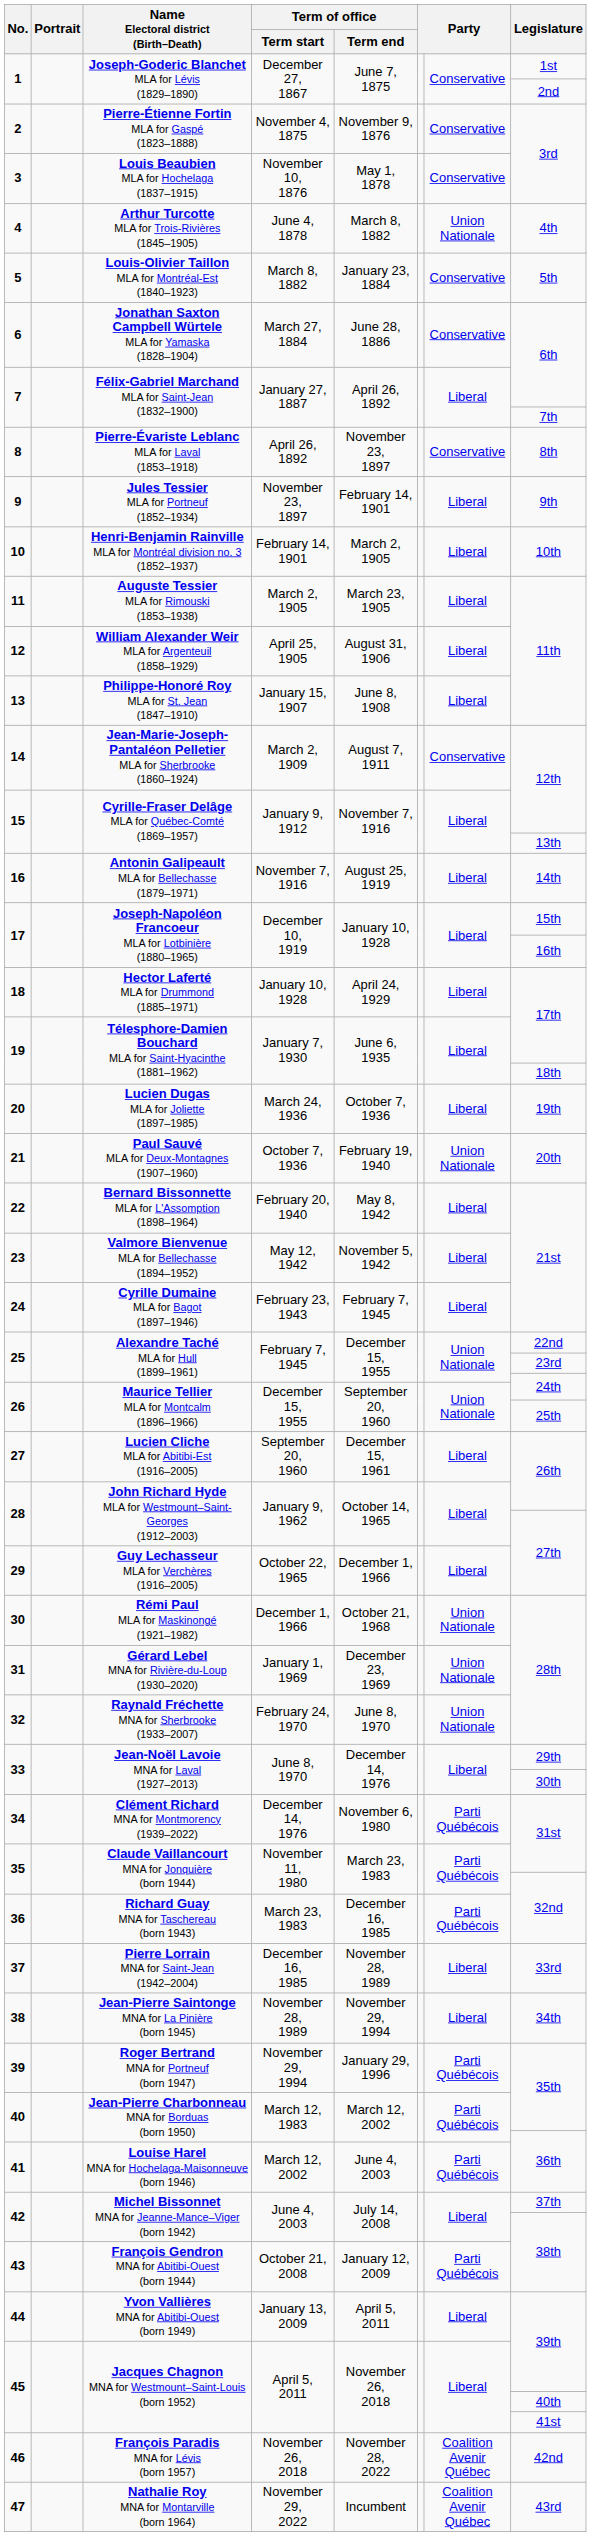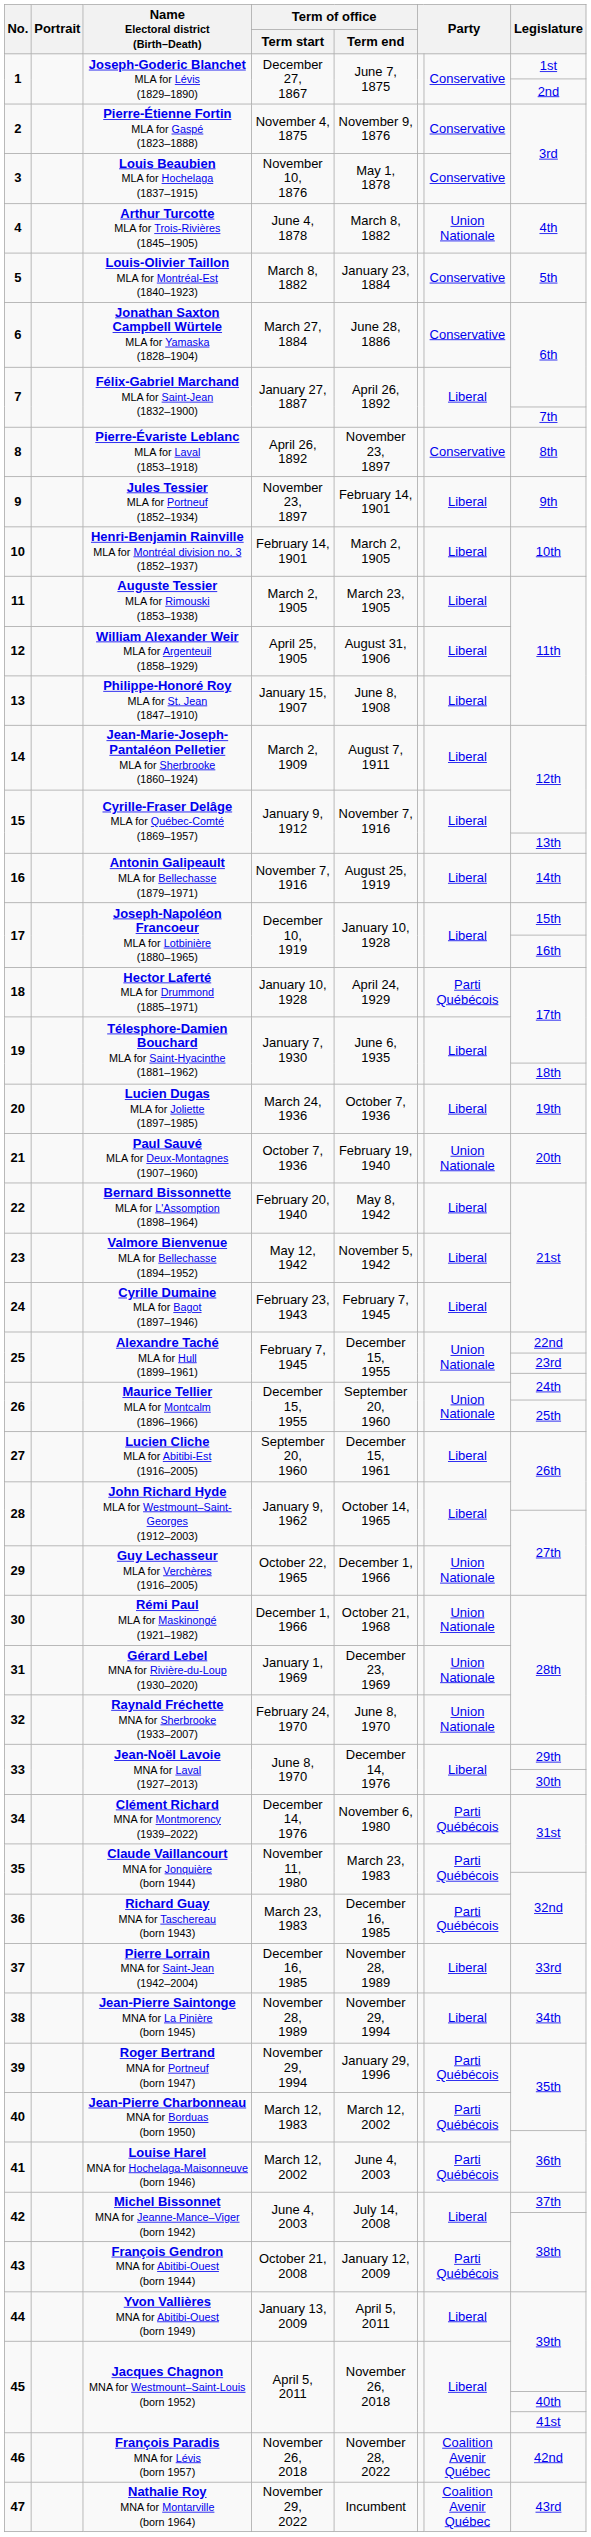(467, 757) Conservative -> (467, 757) Liberal
(467, 992) Liberal -> (467, 992) Parti Québécois
(467, 1570) Liberal -> (467, 1570) Union Nationale
